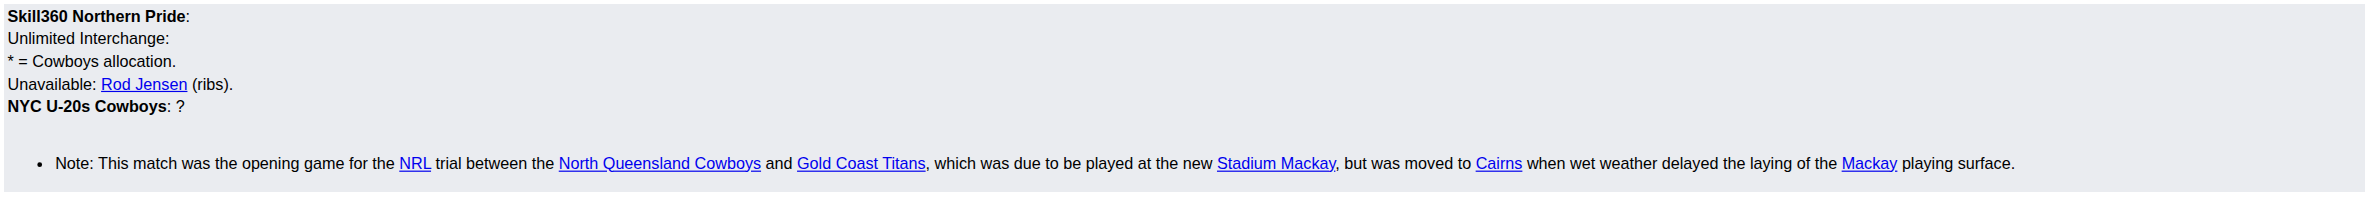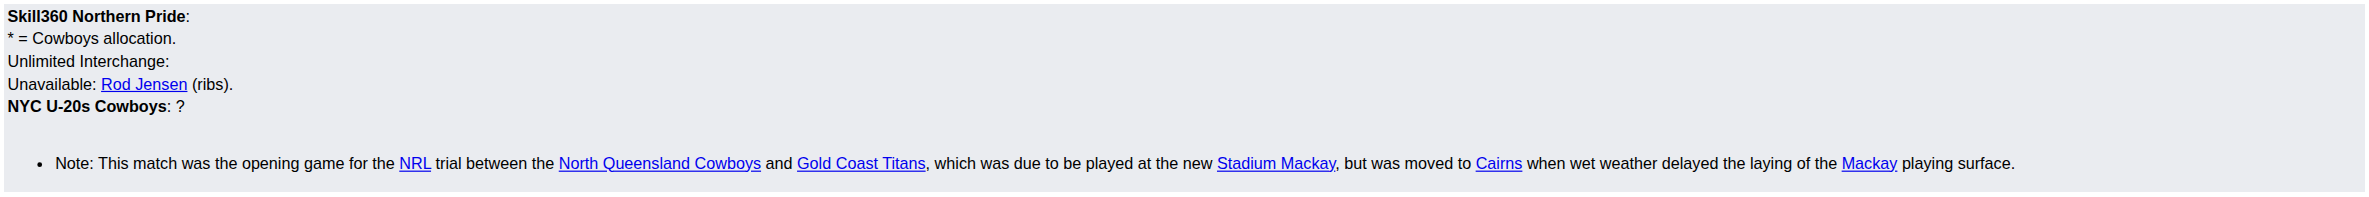(88, 39) Unlimited Interchange: -> (92, 39) * = Cowboys allocation.
(92, 62) * = Cowboys allocation. -> (88, 62) Unlimited Interchange:
